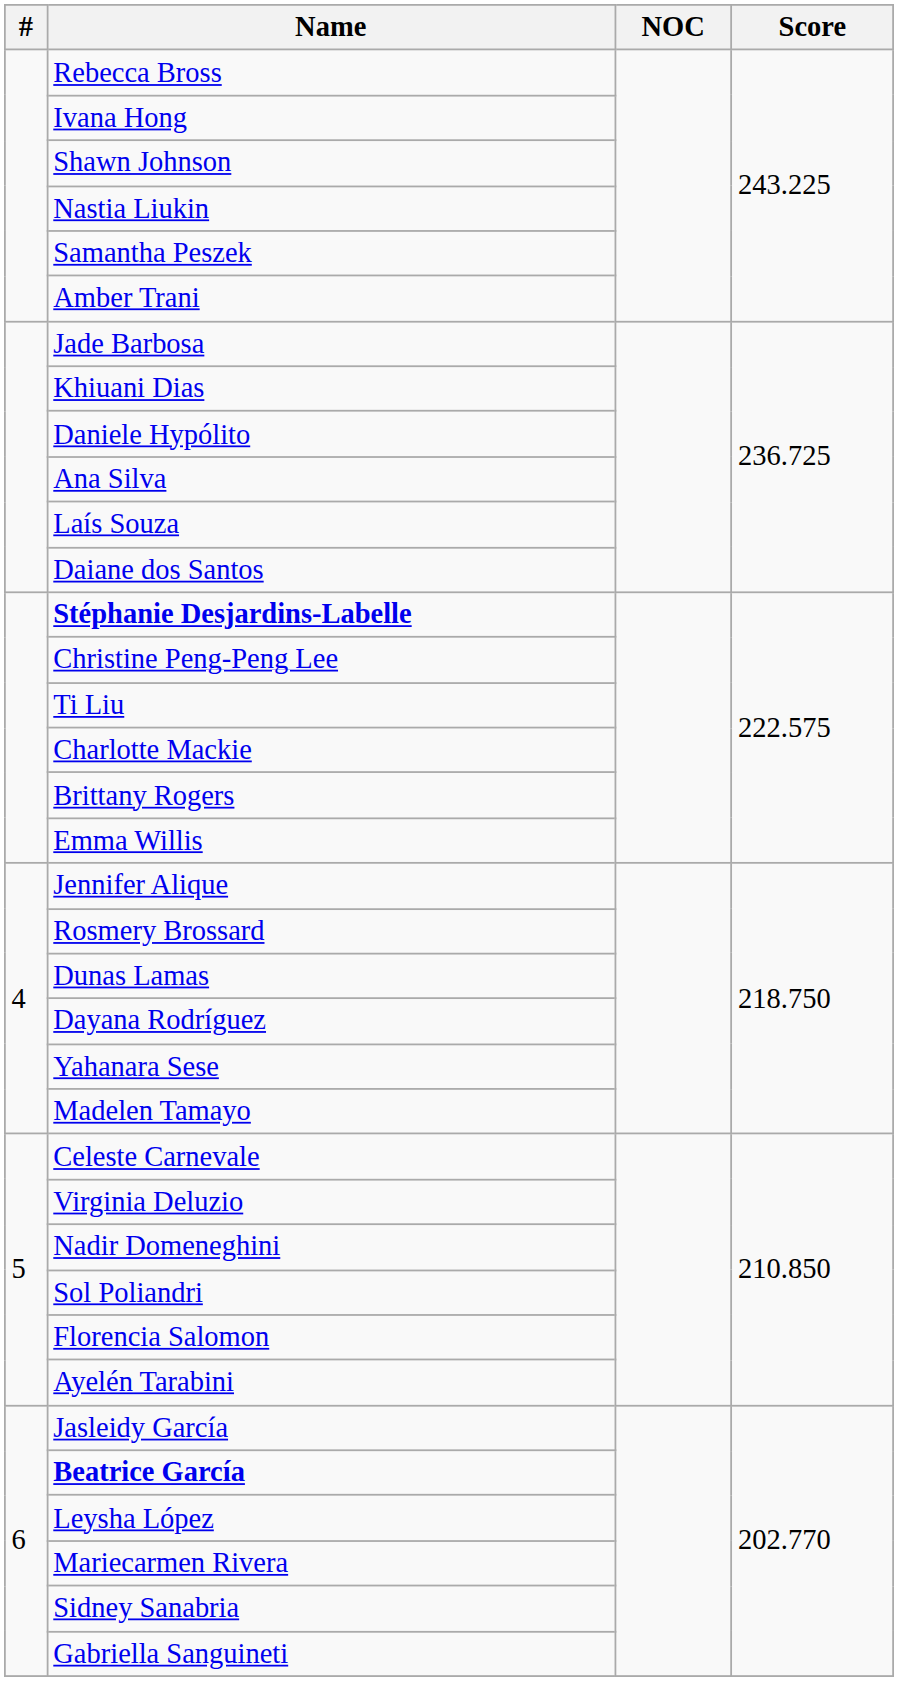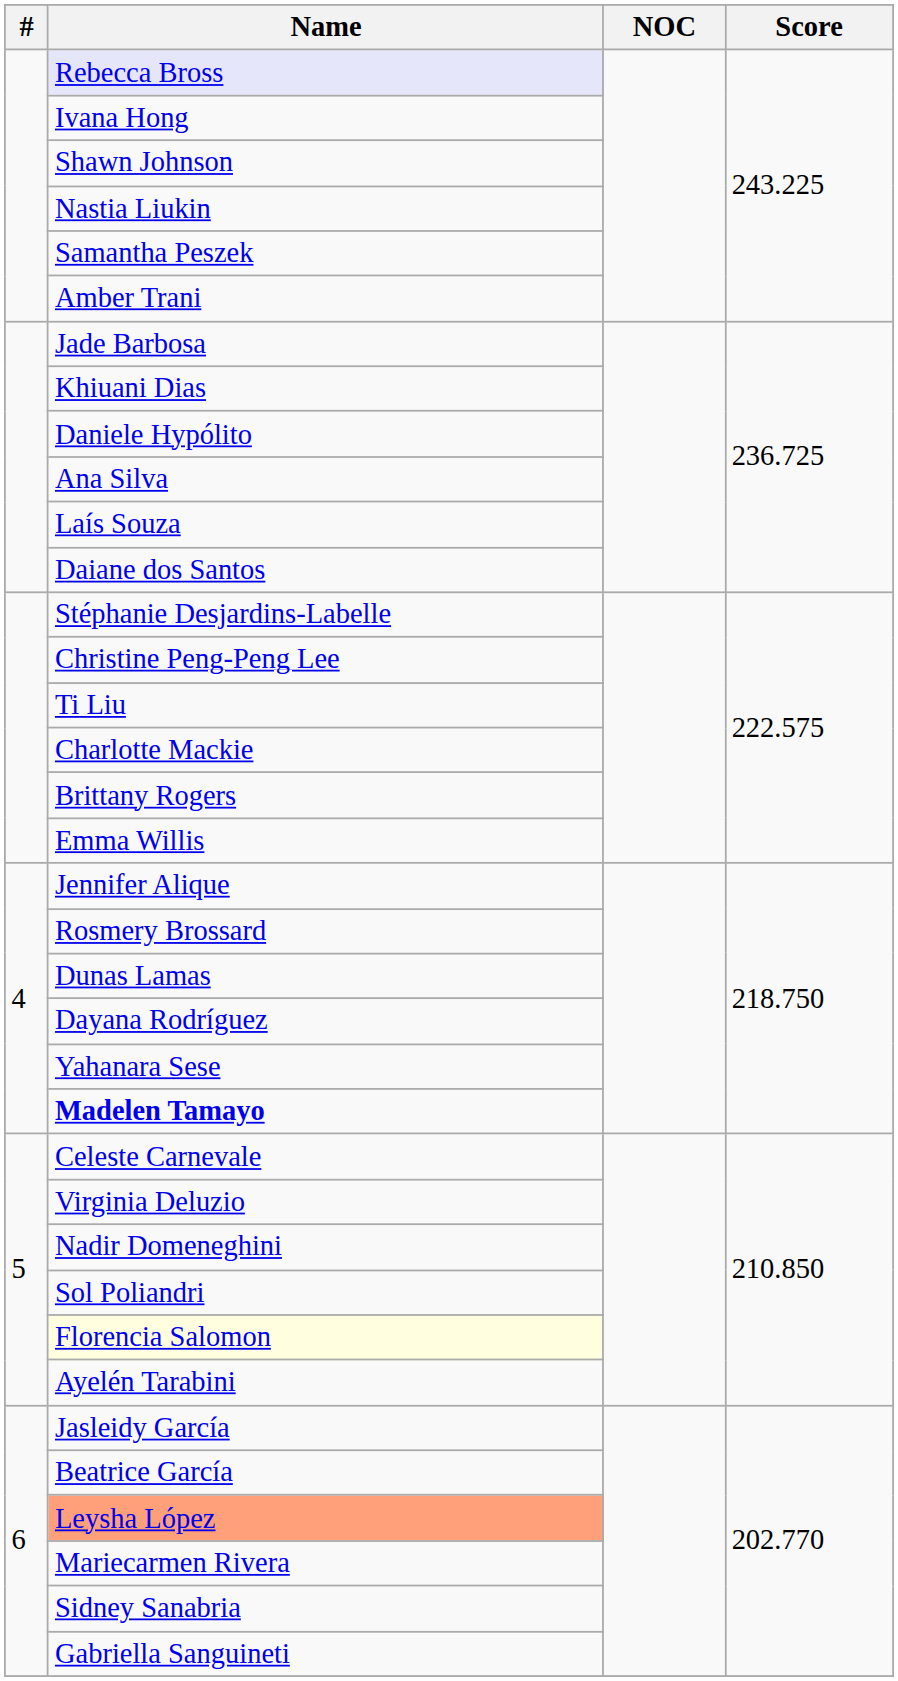(138, 72) no background -> (139, 72) lavender background
(232, 614) bold -> (223, 614) normal
(152, 1111) normal -> (160, 1111) bold
(161, 1336) no background -> (163, 1336) lightyellow background
(149, 1472) bold -> (144, 1472) normal
(134, 1517) no background -> (135, 1517) lightsalmon background
